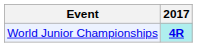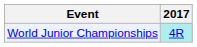(176, 33) bold -> (176, 33) normal
